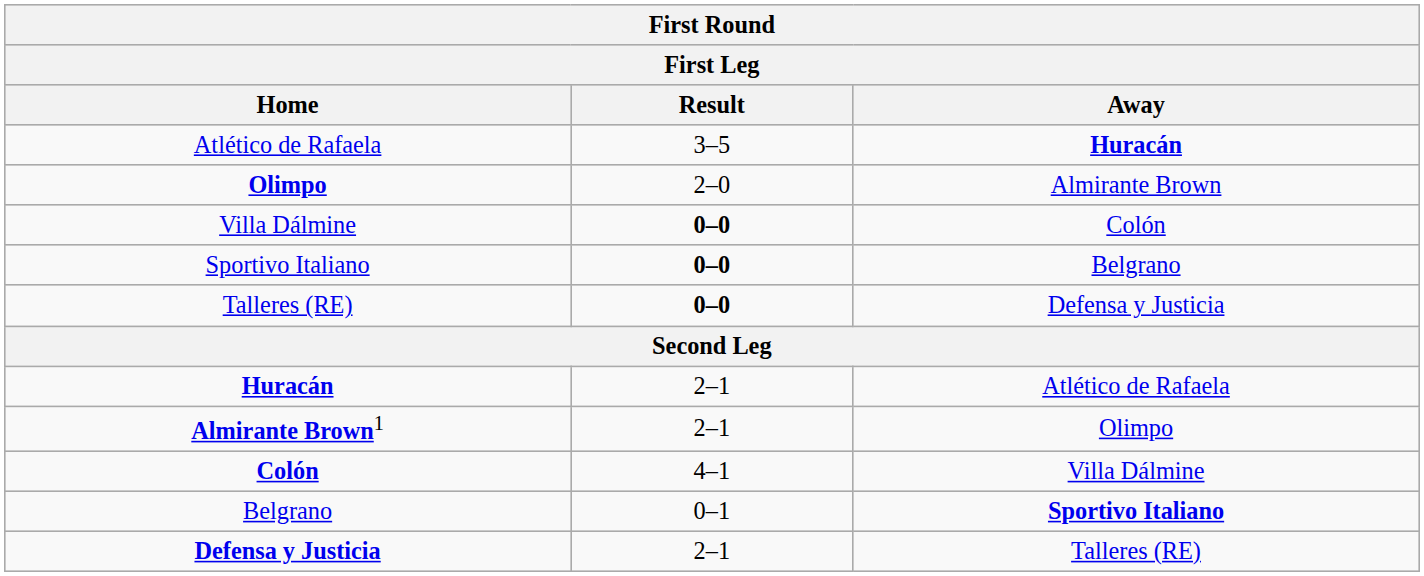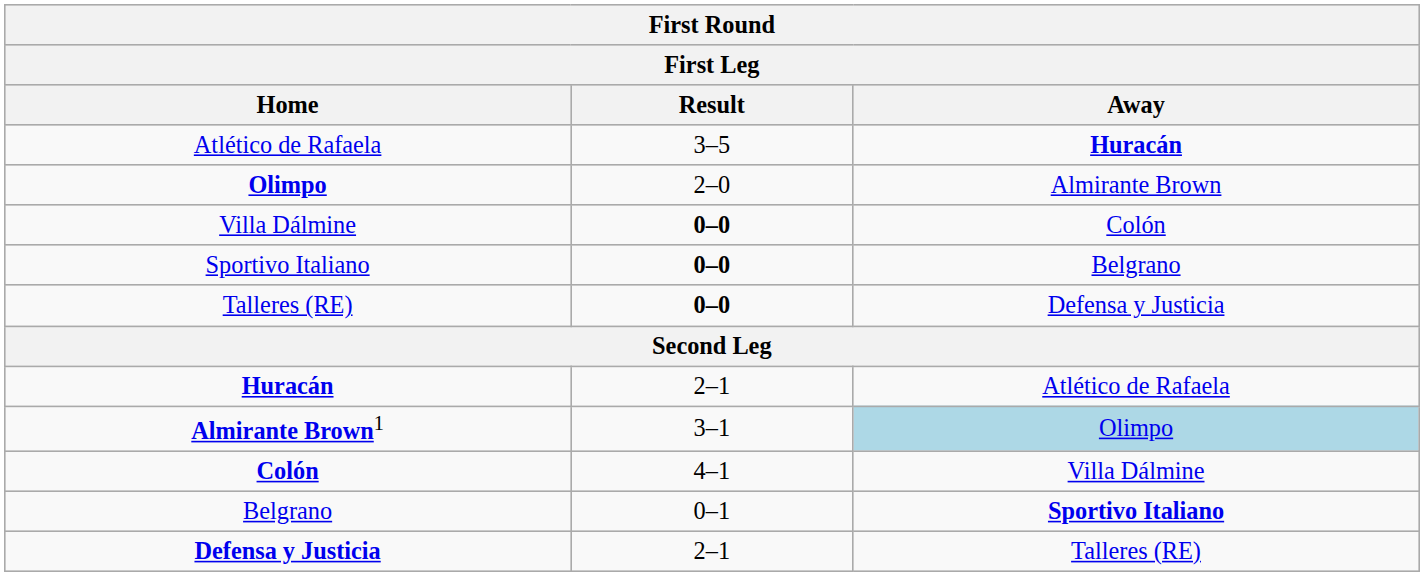(712, 428) 2–1 -> (712, 428) 3–1
(1136, 428) no background -> (1136, 428) lightblue background
